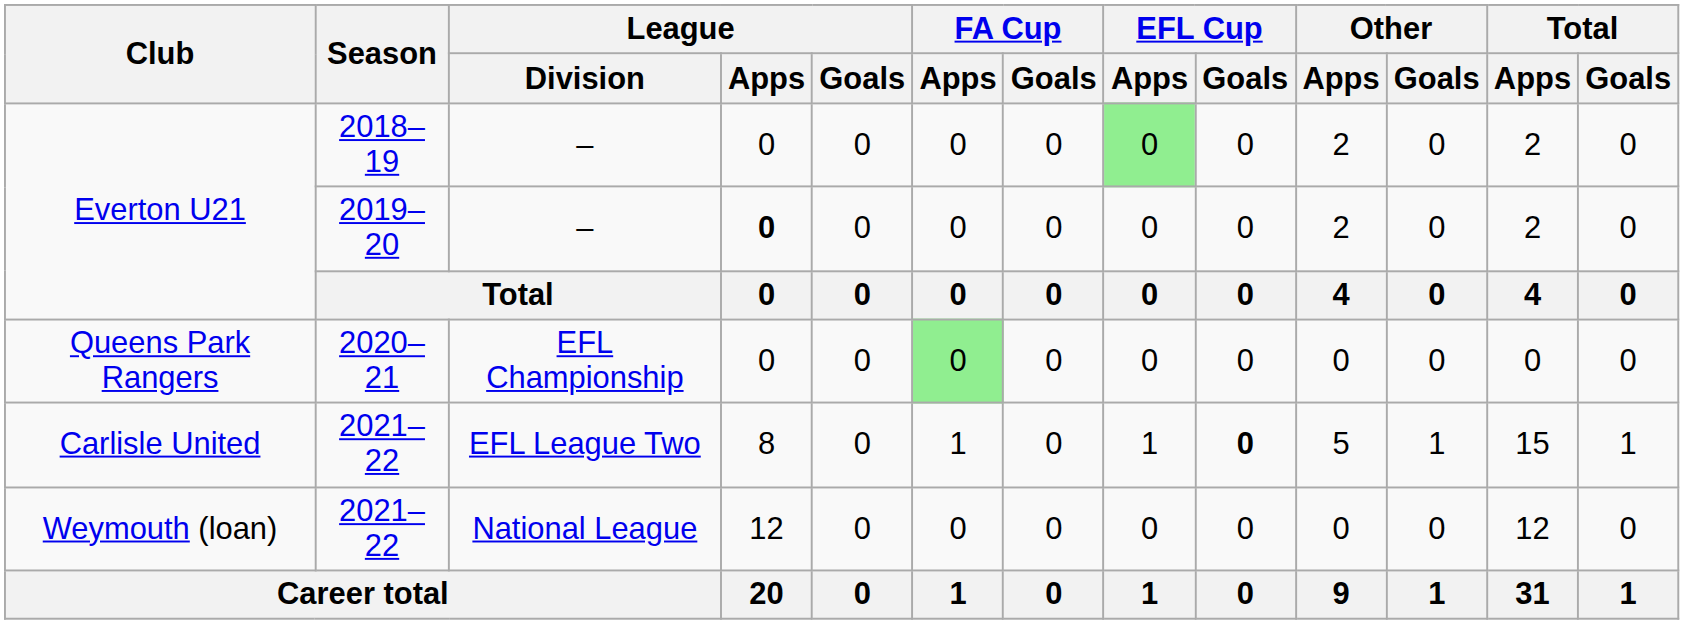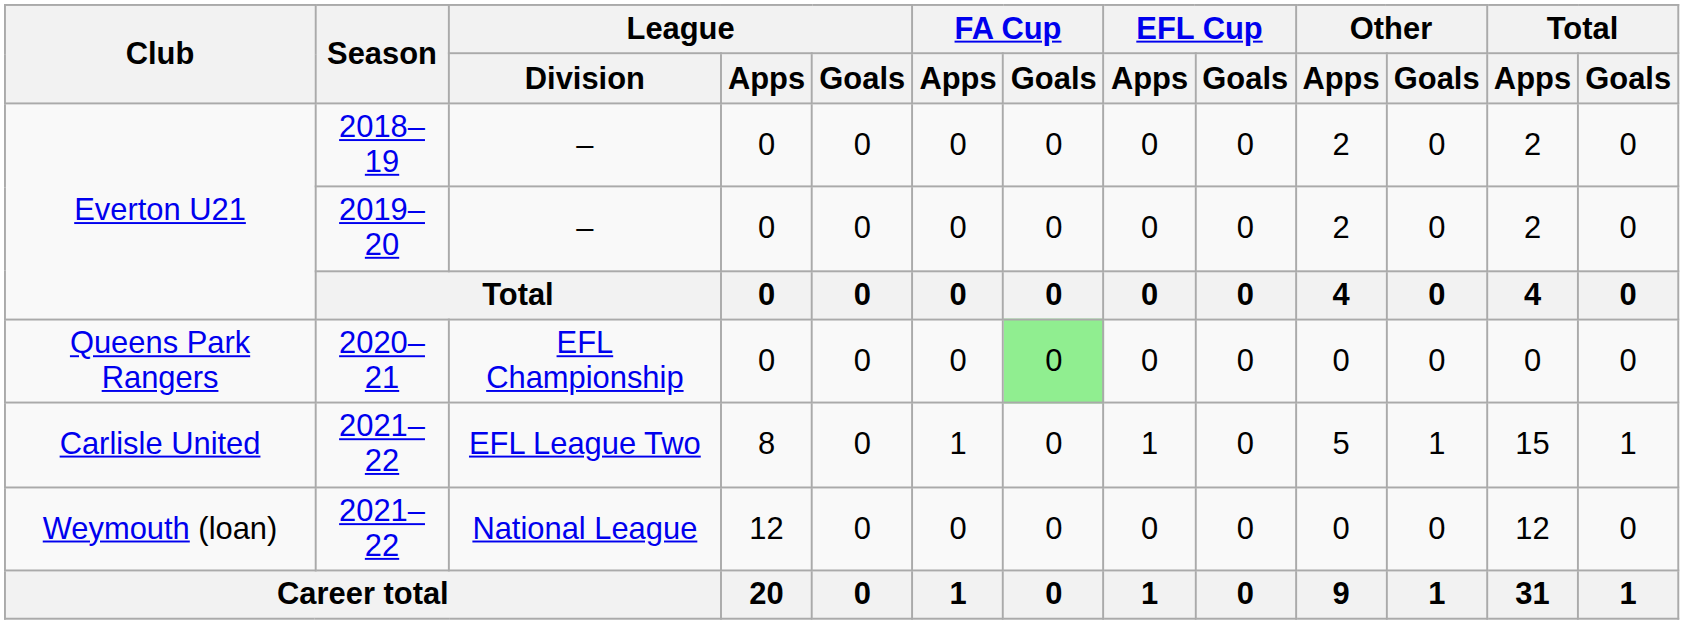(1149, 144) lightgreen background -> (1149, 144) no background
(767, 228) bold -> (767, 228) normal
(958, 360) lightgreen background -> (958, 360) no background
(1054, 360) no background -> (1054, 360) lightgreen background
(1245, 444) bold -> (1245, 444) normal
